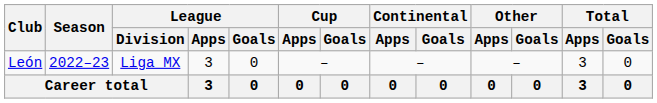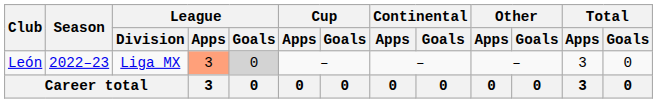(209, 63) no background -> (209, 63) lightsalmon background
(254, 63) no background -> (254, 63) lightgrey background
